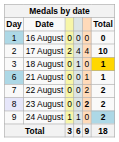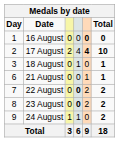(14, 37) lightblue background -> (14, 37) no background
(87, 37) normal -> (87, 37) bold
(87, 50) normal -> (87, 50) bold
(103, 64) gold background -> (103, 64) no background
(14, 77) lightblue background -> (14, 77) no background
(78, 90) normal -> (78, 90) bold
(14, 104) lavender background -> (14, 104) no background
(78, 104) normal -> (78, 104) bold
(87, 104) bold -> (87, 104) normal
(103, 117) lightblue background -> (103, 117) no background
